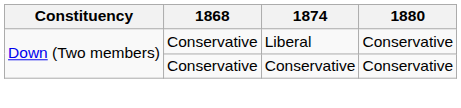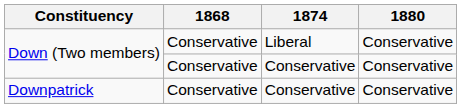+ row: (51, 90)
